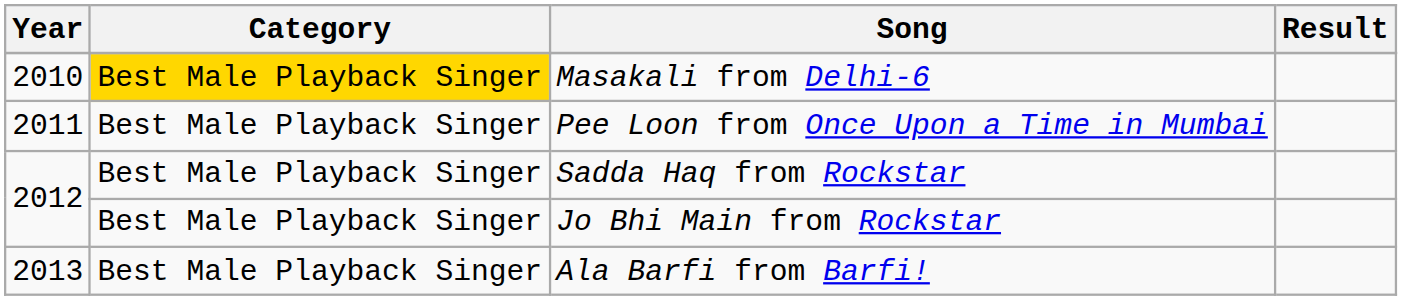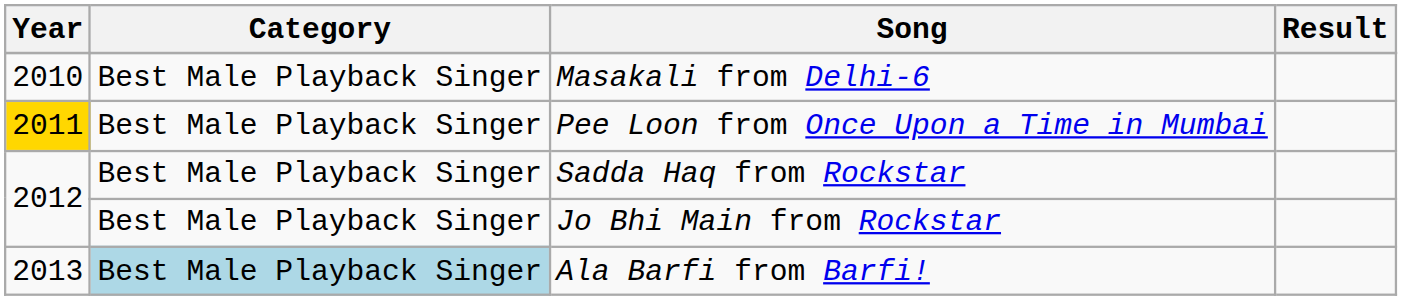(320, 78) gold background -> (320, 78) no background
(48, 126) no background -> (48, 126) gold background
(320, 271) no background -> (320, 271) lightblue background
